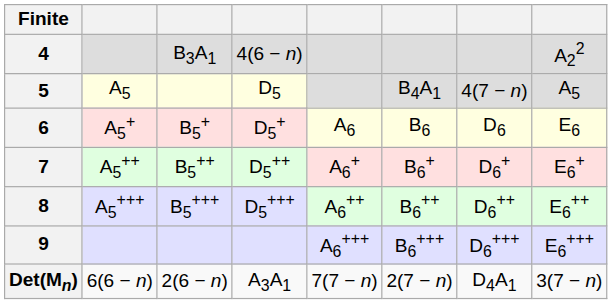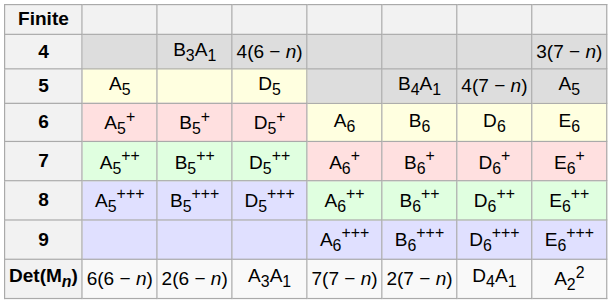(569, 54) A22 -> (569, 51) 3(7 − n)
(569, 281) 3(7 − n) -> (569, 279) A22
